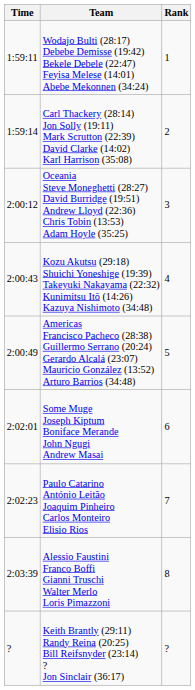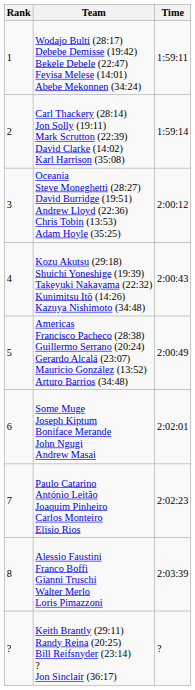columns swapped: (176, 12) <-> (22, 12)
